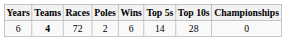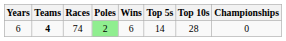(78, 28) 72 -> (78, 28) 74
(105, 28) no background -> (105, 28) lightgreen background
